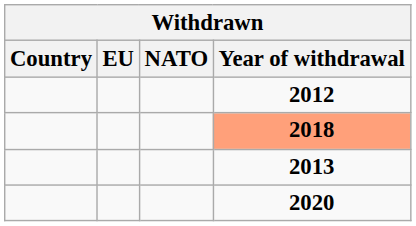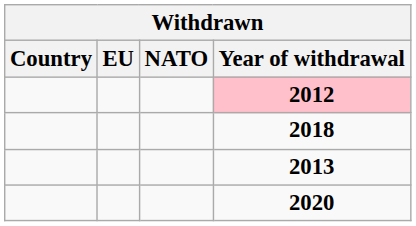(312, 94) no background -> (312, 94) pink background
(312, 130) lightsalmon background -> (312, 130) no background
